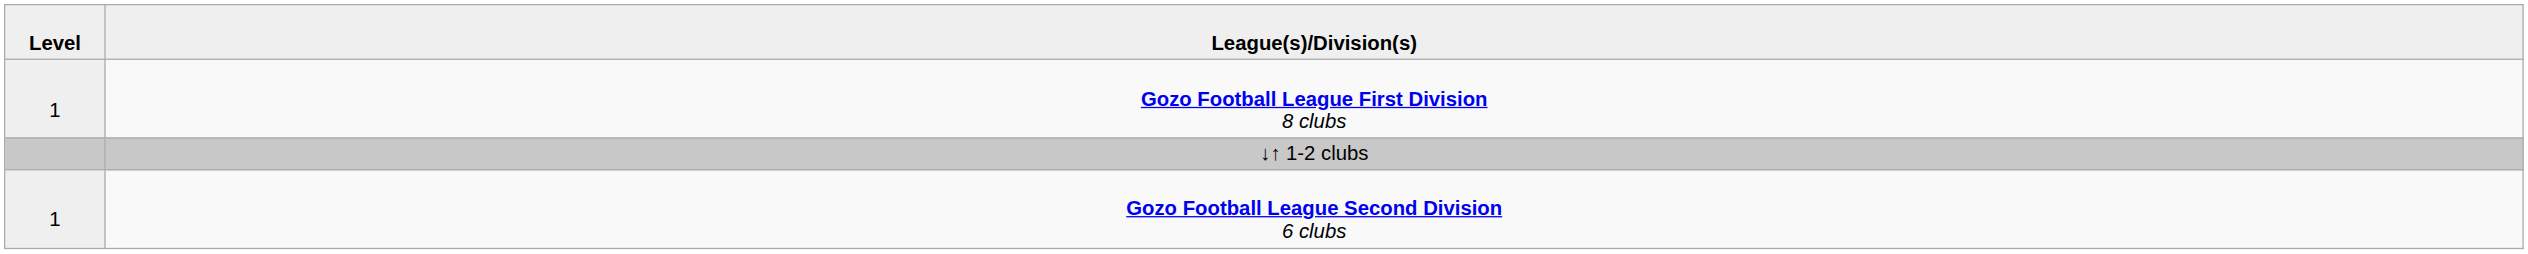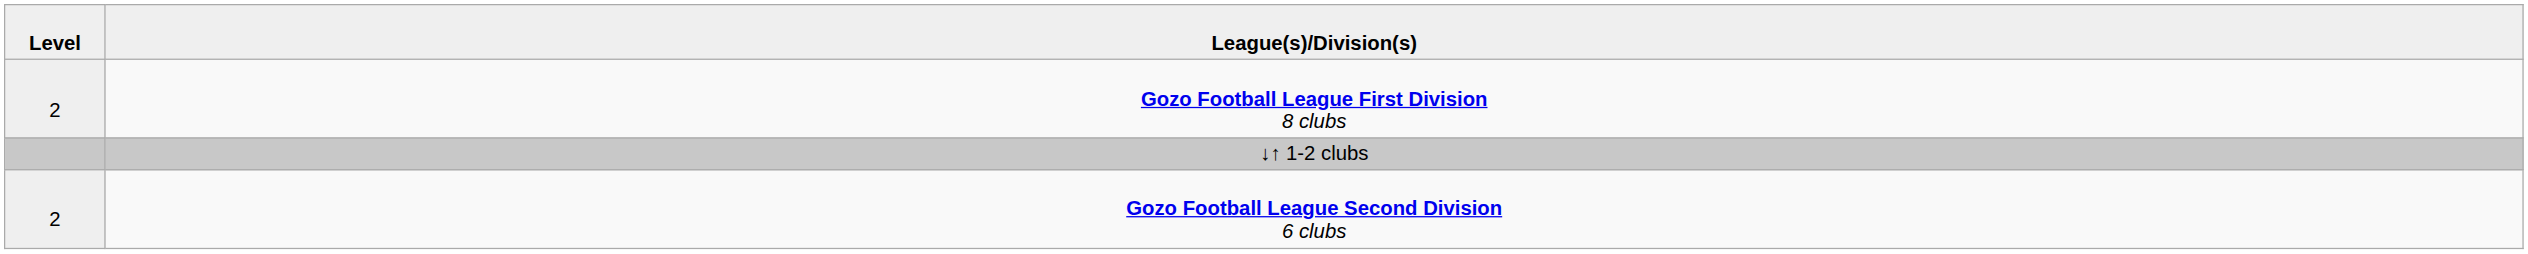(55, 109) 1 -> (55, 109) 2
(55, 220) 1 -> (55, 220) 2
